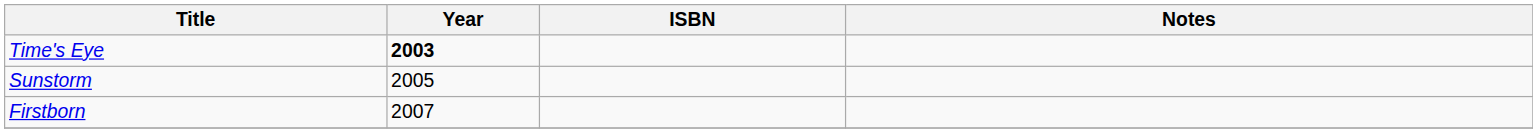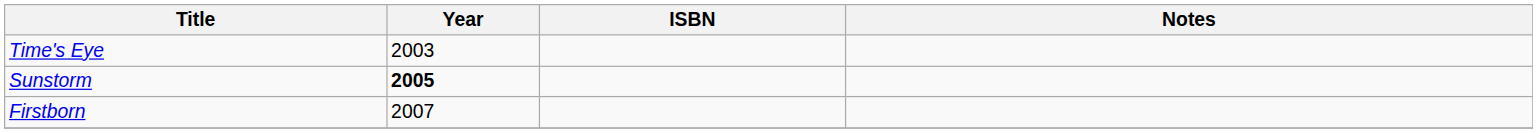(413, 50) bold -> (413, 50) normal
(413, 81) normal -> (413, 81) bold
